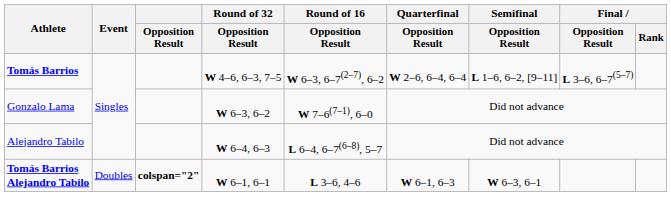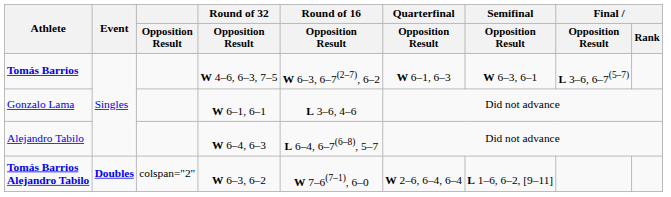(428, 78) W 2–6, 6–4, 6–4 -> (424, 78) W 6–1, 6–3
(514, 78) L 1–6, 6–2, [9–11] -> (510, 78) W 6–3, 6–1
(243, 113) W 6–3, 6–2 -> (239, 112) W 6–1, 6–1
(335, 113) W 7–6(7–1), 6–0 -> (331, 112) L 3–6, 4–6
(114, 175) normal -> (114, 174) bold
(169, 175) bold -> (167, 174) normal
(243, 182) W 6–1, 6–1 -> (239, 180) W 6–3, 6–2
(335, 182) L 3–6, 4–6 -> (331, 180) W 7–6(7–1), 6–0
(428, 182) W 6–1, 6–3 -> (424, 180) W 2–6, 6–4, 6–4
(514, 182) W 6–3, 6–1 -> (510, 180) L 1–6, 6–2, [9–11]
